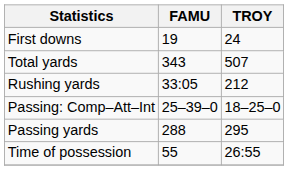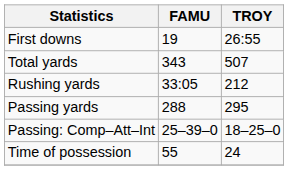(232, 39) 24 -> (242, 39) 26:55
rows swapped: (53, 130) <-> (81, 107)
(242, 153) 26:55 -> (232, 153) 24
